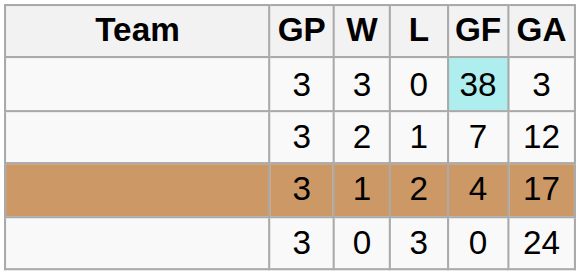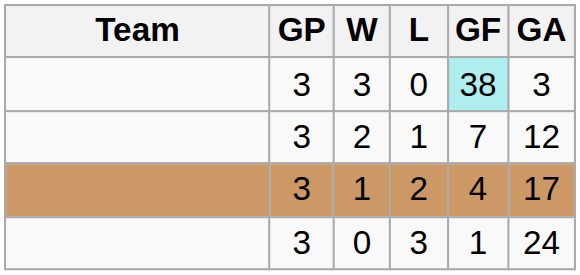(478, 242) 0 -> (478, 242) 1
